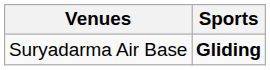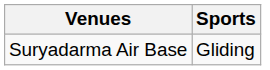(229, 49) bold -> (225, 49) normal
